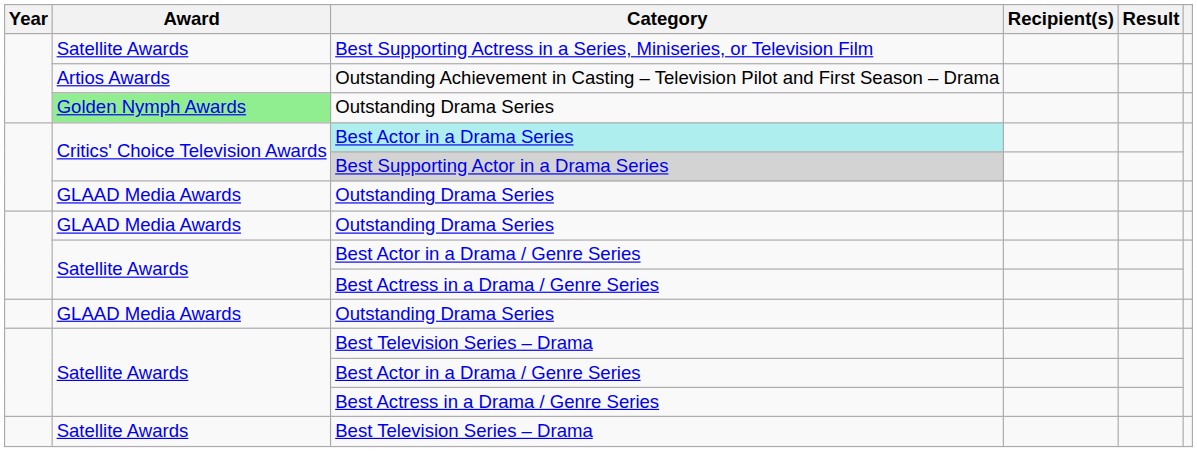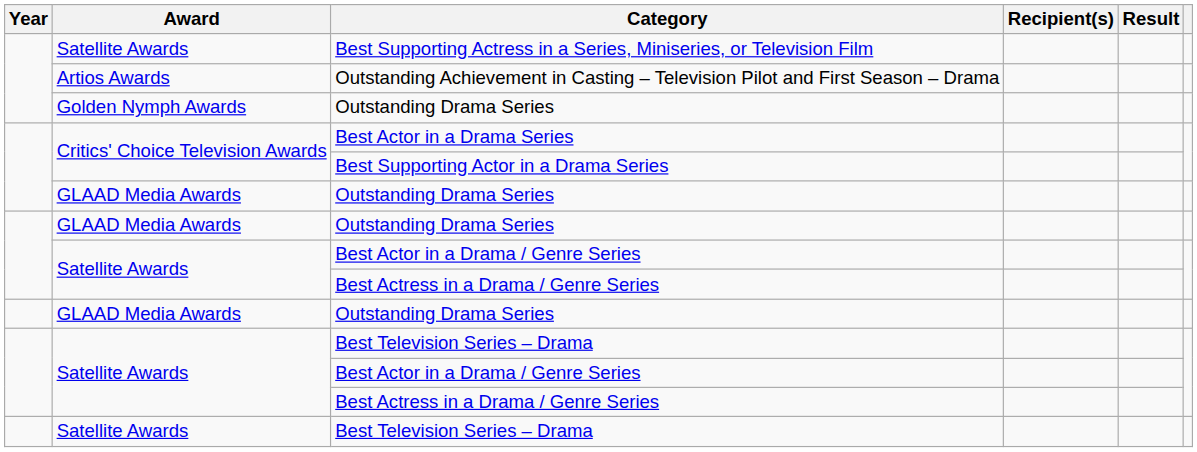(151, 107) lightgreen background -> (151, 107) no background
(454, 136) paleturquoise background -> (454, 136) no background
(502, 166) lightgrey background -> (502, 166) no background
